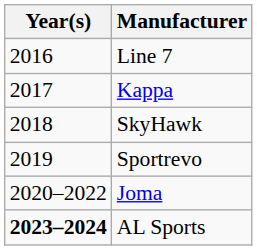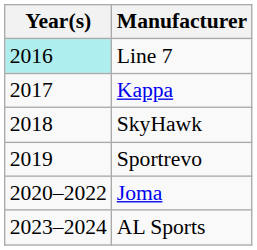(31, 55) no background -> (31, 55) paleturquoise background
(58, 227) bold -> (58, 227) normal
